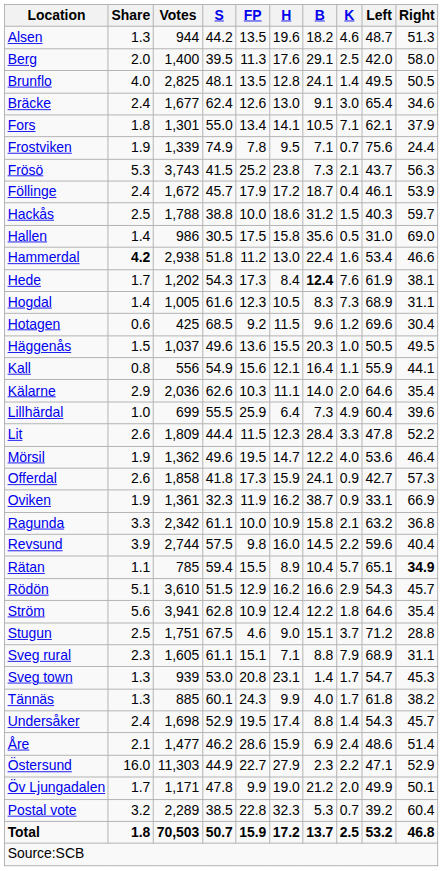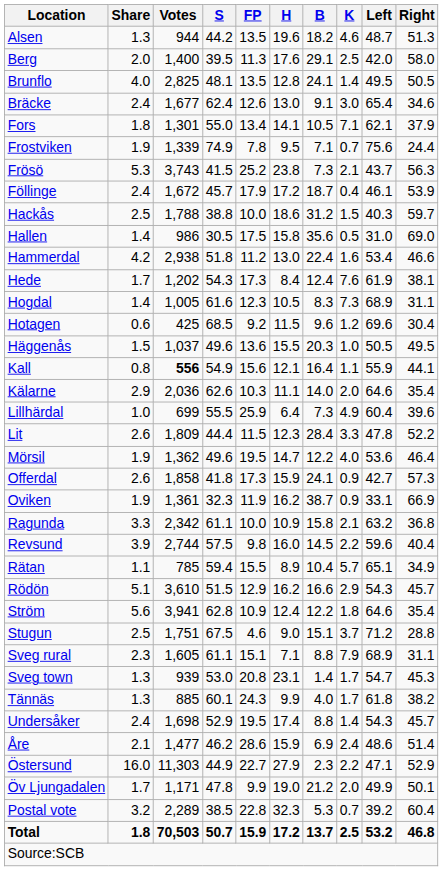(141, 258) bold -> (141, 258) normal
(320, 280) bold -> (320, 280) normal
(188, 368) normal -> (188, 368) bold
(421, 567) bold -> (421, 567) normal
